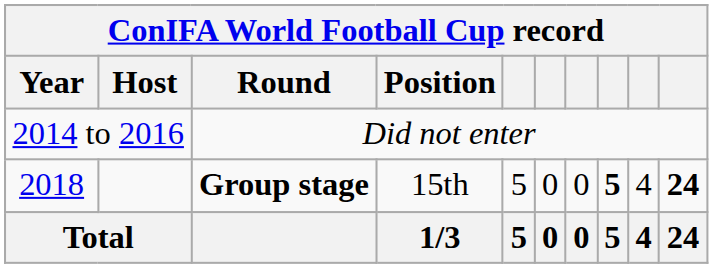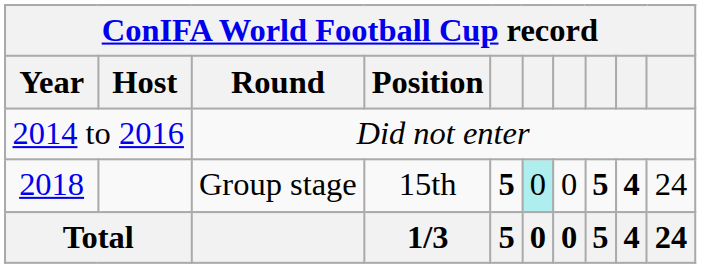(284, 184) bold -> (278, 184) normal
(519, 184) normal -> (507, 184) bold
(550, 184) no background -> (538, 184) paleturquoise background
(644, 184) normal -> (632, 184) bold
(683, 184) bold -> (671, 184) normal
